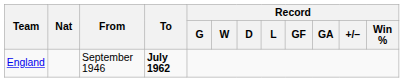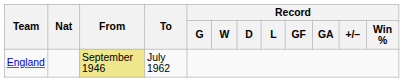(108, 63) no background -> (108, 63) khaki background
(159, 63) bold -> (159, 63) normal
